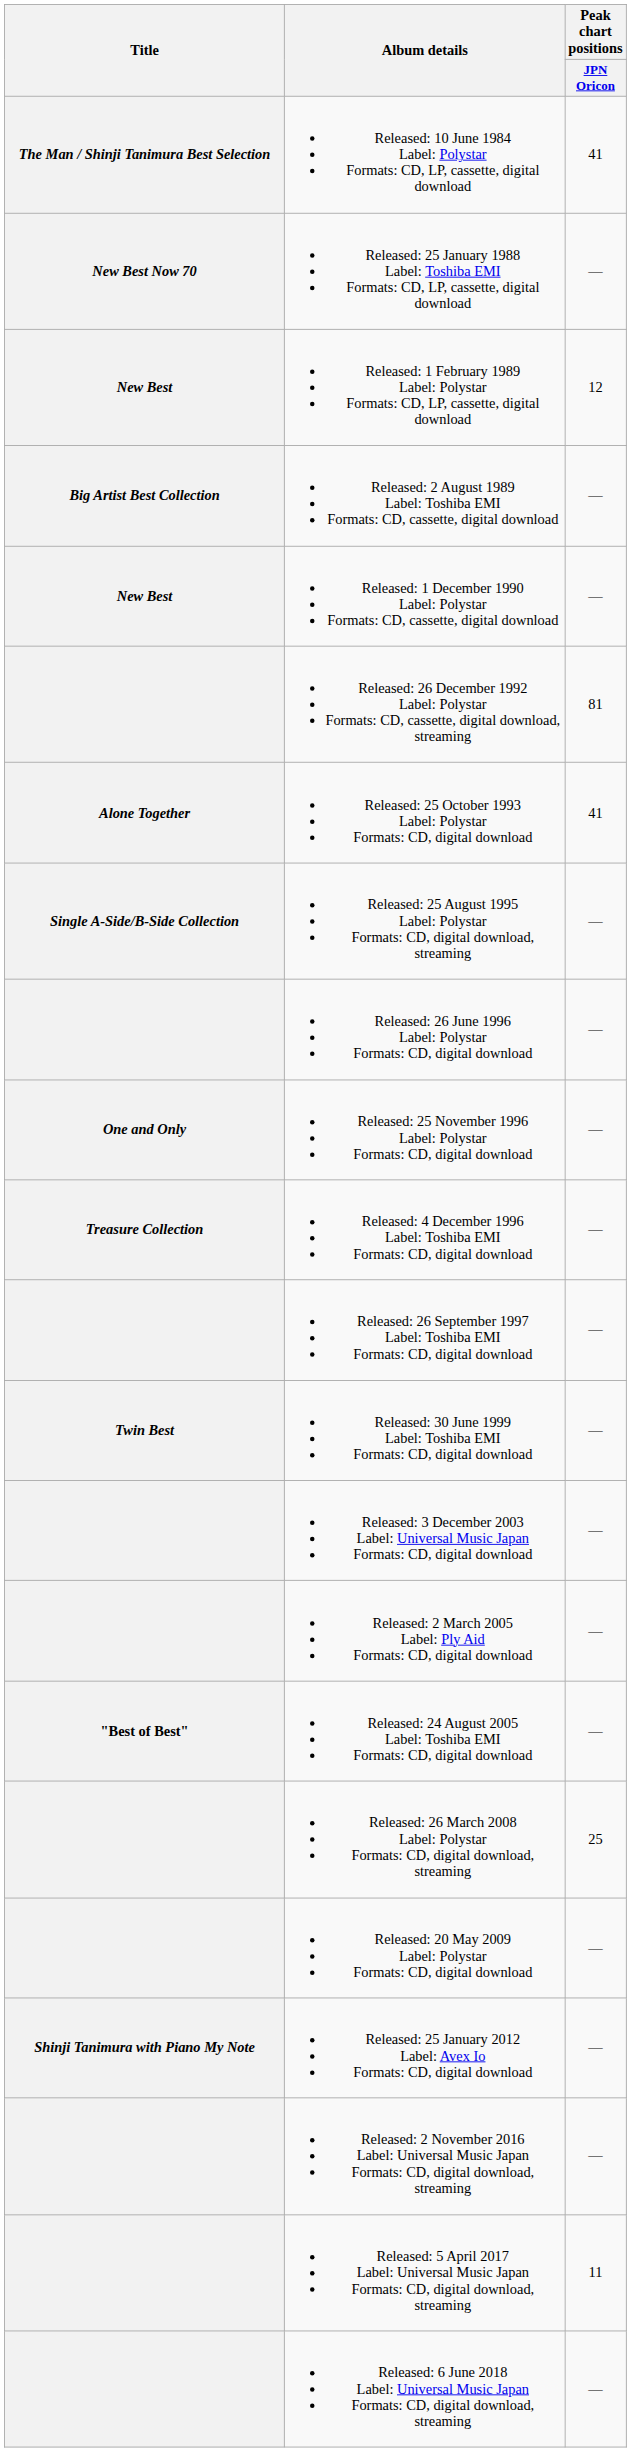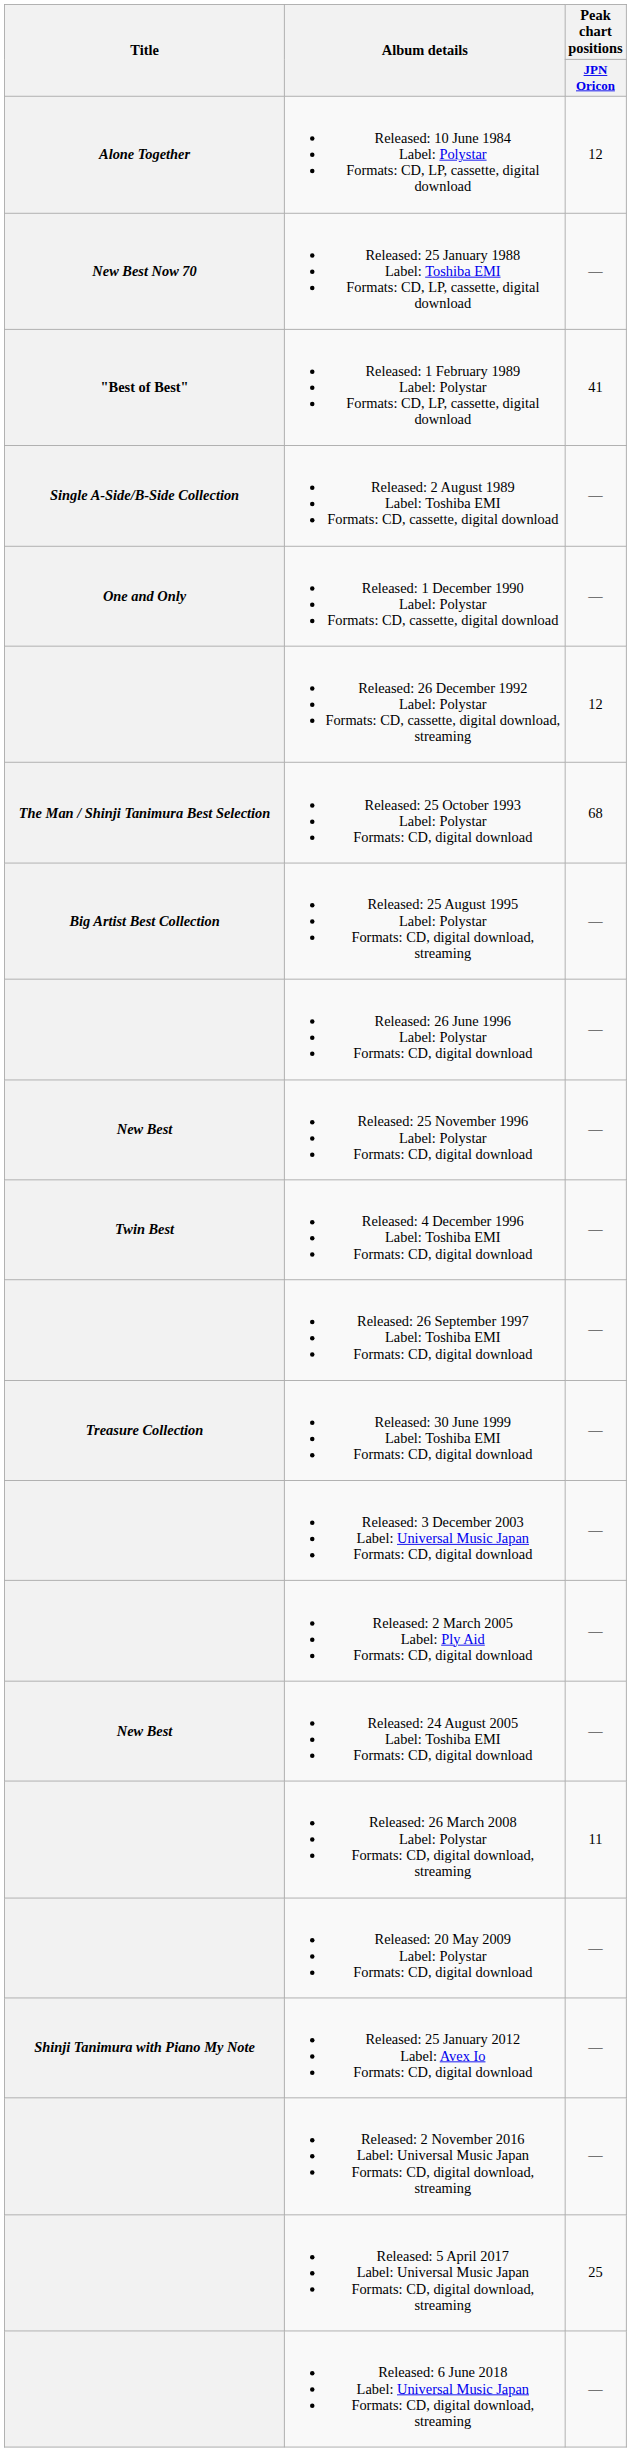(145, 154) The Man / Shinji Tanimura Best Selection -> (145, 154) Alone Together
(595, 154) 41 -> (595, 154) 12
(145, 387) New Best -> (145, 387) "Best of Best"
(595, 387) 12 -> (595, 387) 41
(145, 495) Big Artist Best Collection -> (145, 495) Single A-Side/B-Side Collection
(145, 596) New Best -> (145, 596) One and Only
(595, 704) 81 -> (595, 704) 12
(145, 812) Alone Together -> (145, 812) The Man / Shinji Tanimura Best Selection
(595, 812) 41 -> (595, 812) 68
(145, 921) Single A-Side/B-Side Collection -> (145, 921) Big Artist Best Collection
(145, 1129) One and Only -> (145, 1129) New Best
(145, 1229) Treasure Collection -> (145, 1229) Twin Best
(145, 1430) Twin Best -> (145, 1430) Treasure Collection
(145, 1731) "Best of Best" -> (145, 1731) New Best
(595, 1839) 25 -> (595, 1839) 11
(595, 2272) 11 -> (595, 2272) 25
